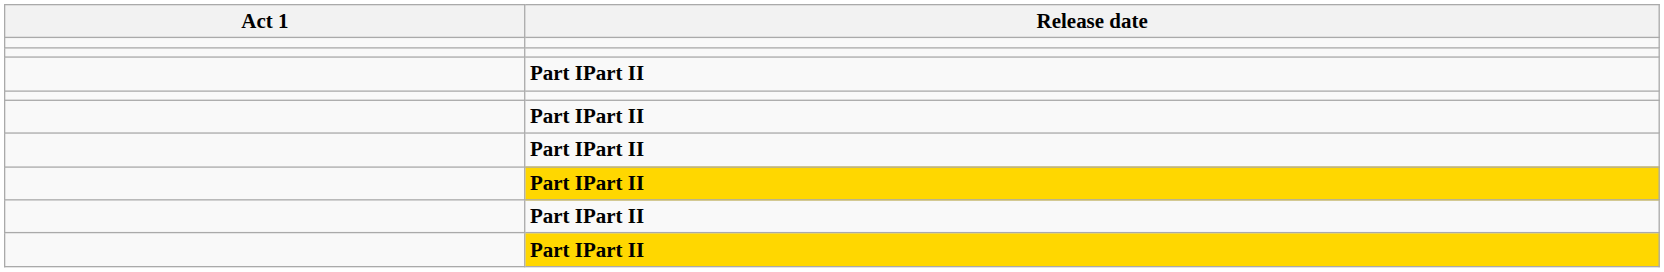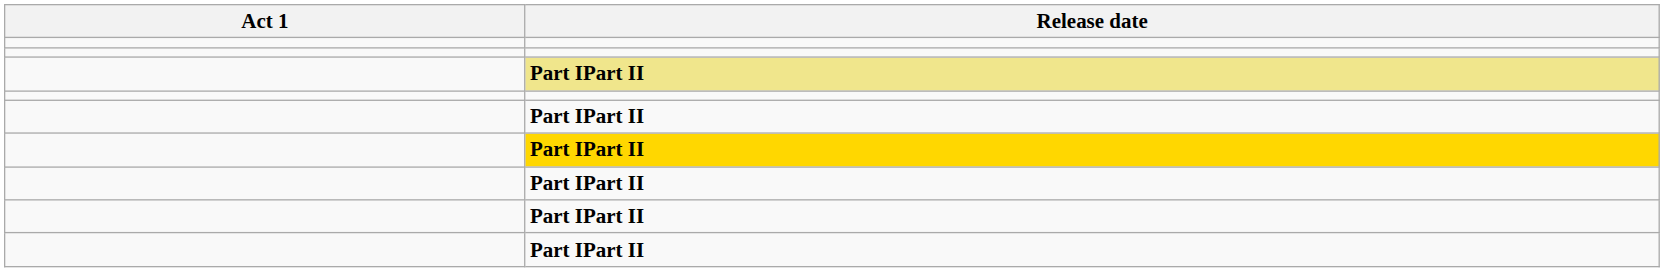(587, 73) no background -> (587, 73) khaki background
(587, 149) no background -> (587, 149) gold background
(587, 183) gold background -> (587, 183) no background
(587, 249) gold background -> (587, 249) no background
